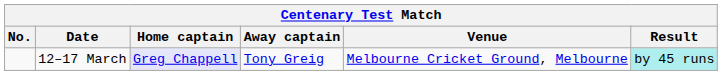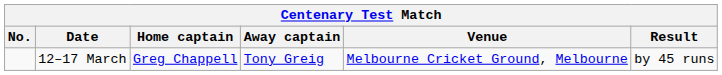(185, 59) lavender background -> (185, 59) no background
(674, 59) paleturquoise background -> (674, 59) no background
